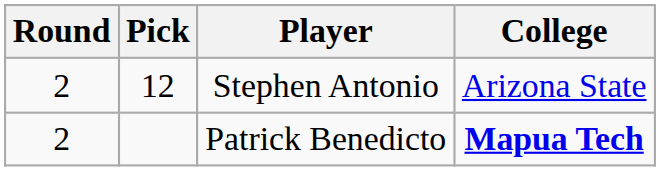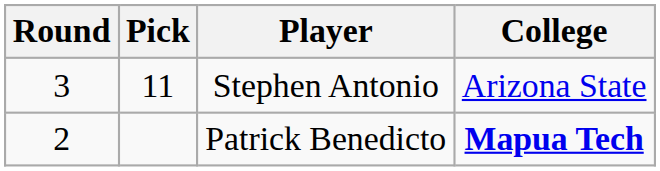(62, 84) 2 -> (62, 84) 3
(158, 84) 12 -> (158, 84) 11
